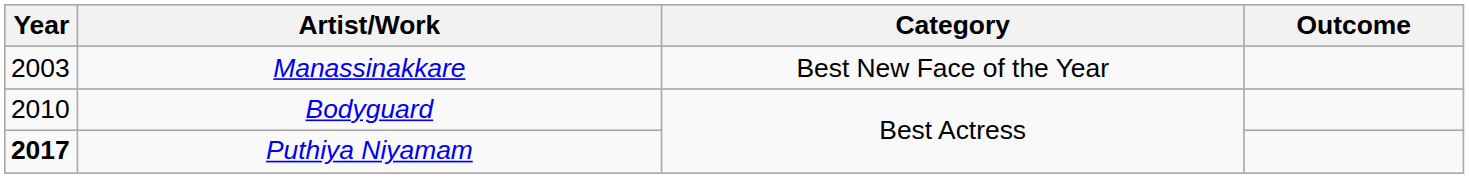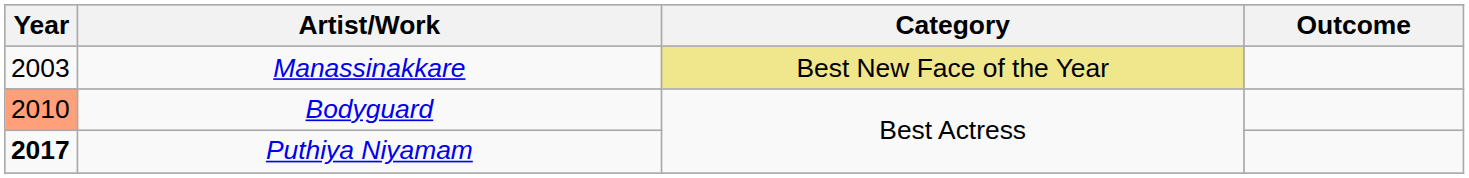(953, 67) no background -> (953, 67) khaki background
(40, 109) no background -> (40, 109) lightsalmon background
